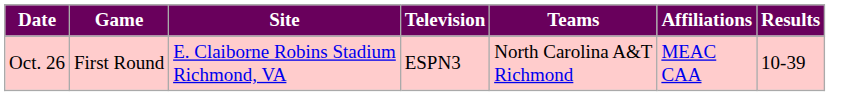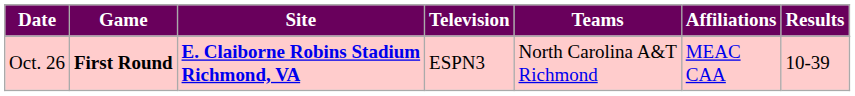(119, 63) normal -> (123, 63) bold
(284, 63) normal -> (301, 63) bold
